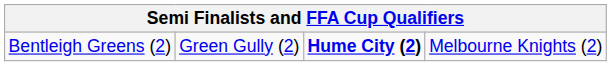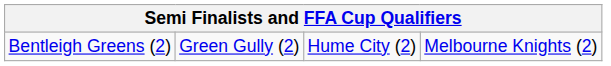(364, 46) bold -> (362, 46) normal
